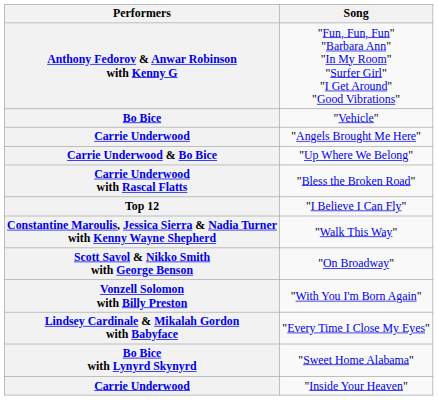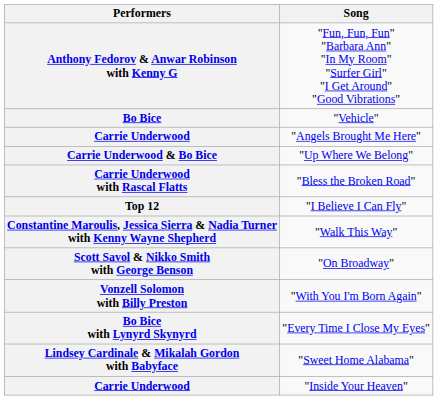(142, 328) Lindsey Cardinale & Mikalah Gordon with Babyface -> (142, 328) Bo Bice with Lynyrd Skynyrd
(142, 360) Bo Bice with Lynyrd Skynyrd -> (142, 360) Lindsey Cardinale & Mikalah Gordon with Babyface
